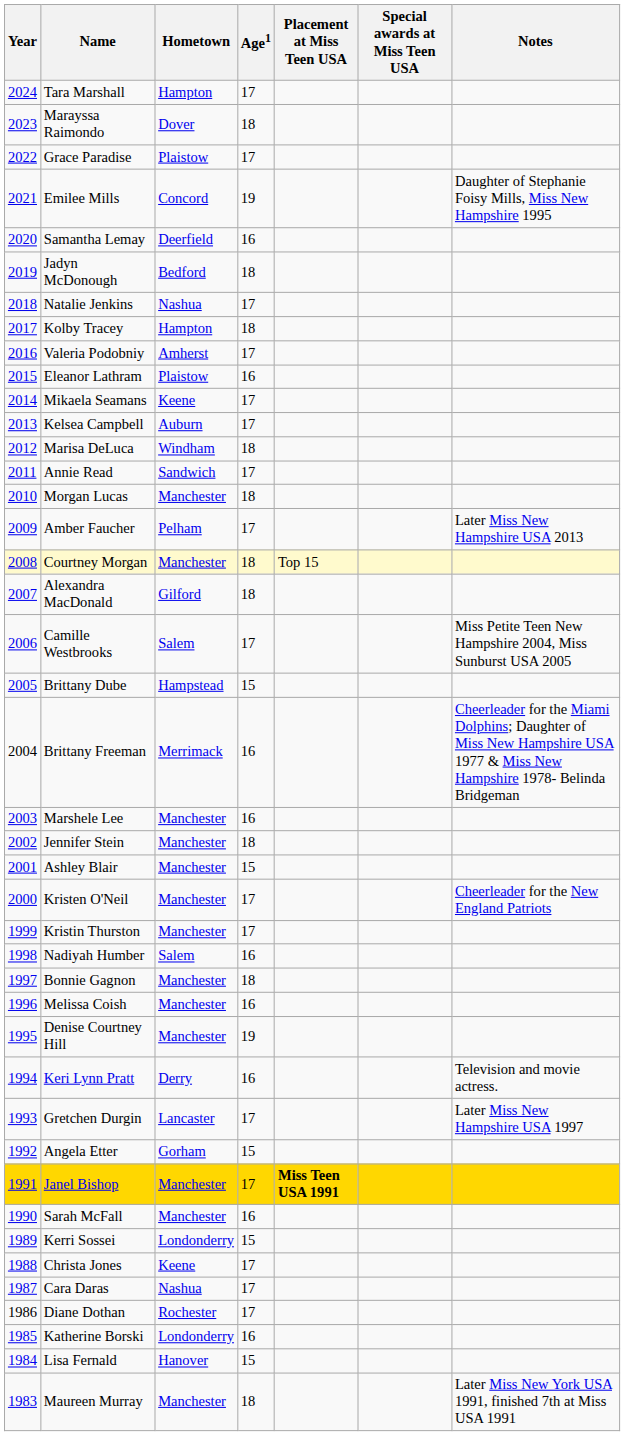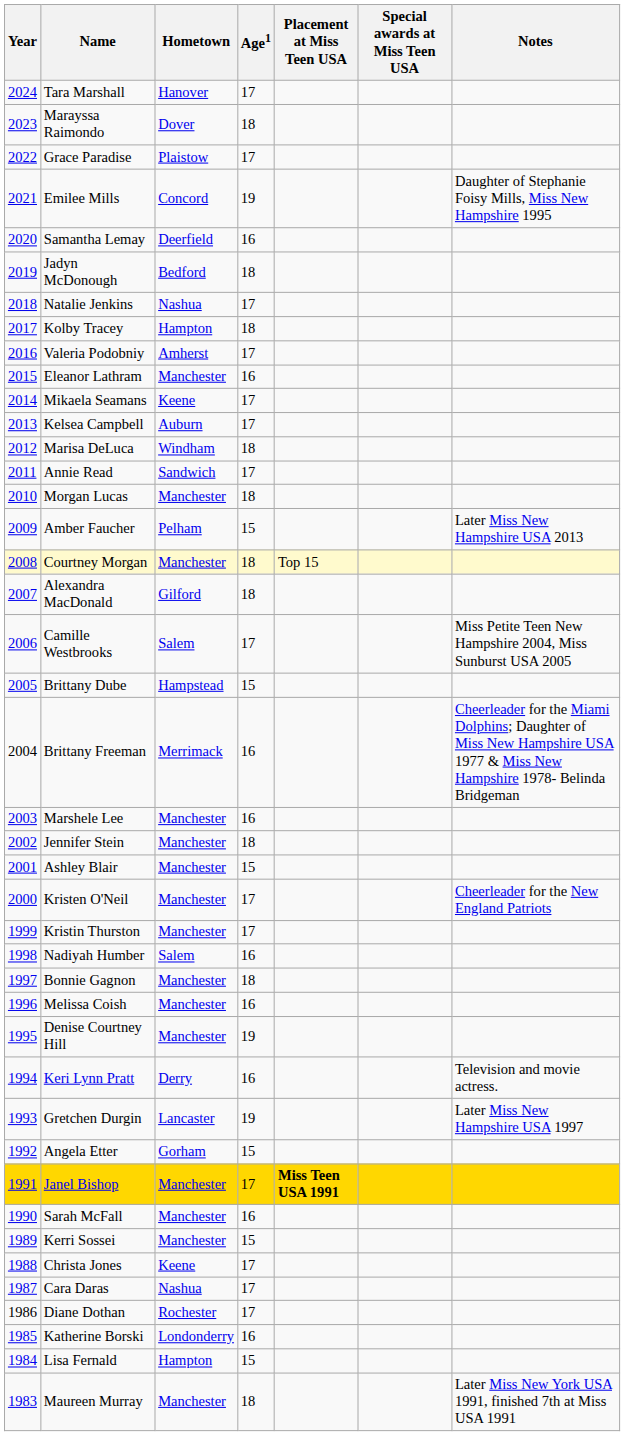(185, 92) Hampton -> (183, 92) Hanover
(183, 376) Plaistow -> (192, 376) Manchester
(248, 529) 17 -> (248, 529) 15
(248, 1119) 17 -> (248, 1119) 19
(196, 1241) Londonderry -> (192, 1241) Manchester
(183, 1360) Hanover -> (185, 1360) Hampton
